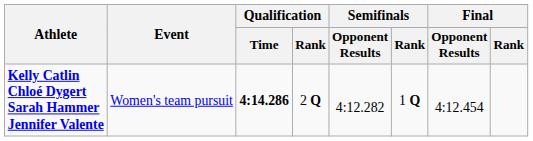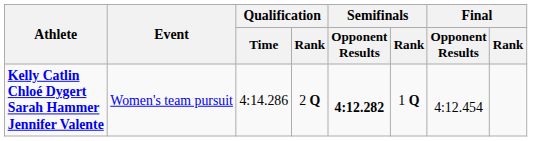(264, 100) bold -> (264, 100) normal
(360, 108) normal -> (359, 108) bold
